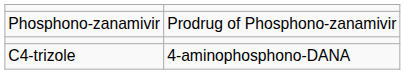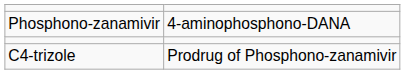(282, 24) Prodrug of Phosphono-zanamivir -> (259, 24) 4-aminophosphono-DANA
(259, 56) 4-aminophosphono-DANA -> (282, 56) Prodrug of Phosphono-zanamivir
